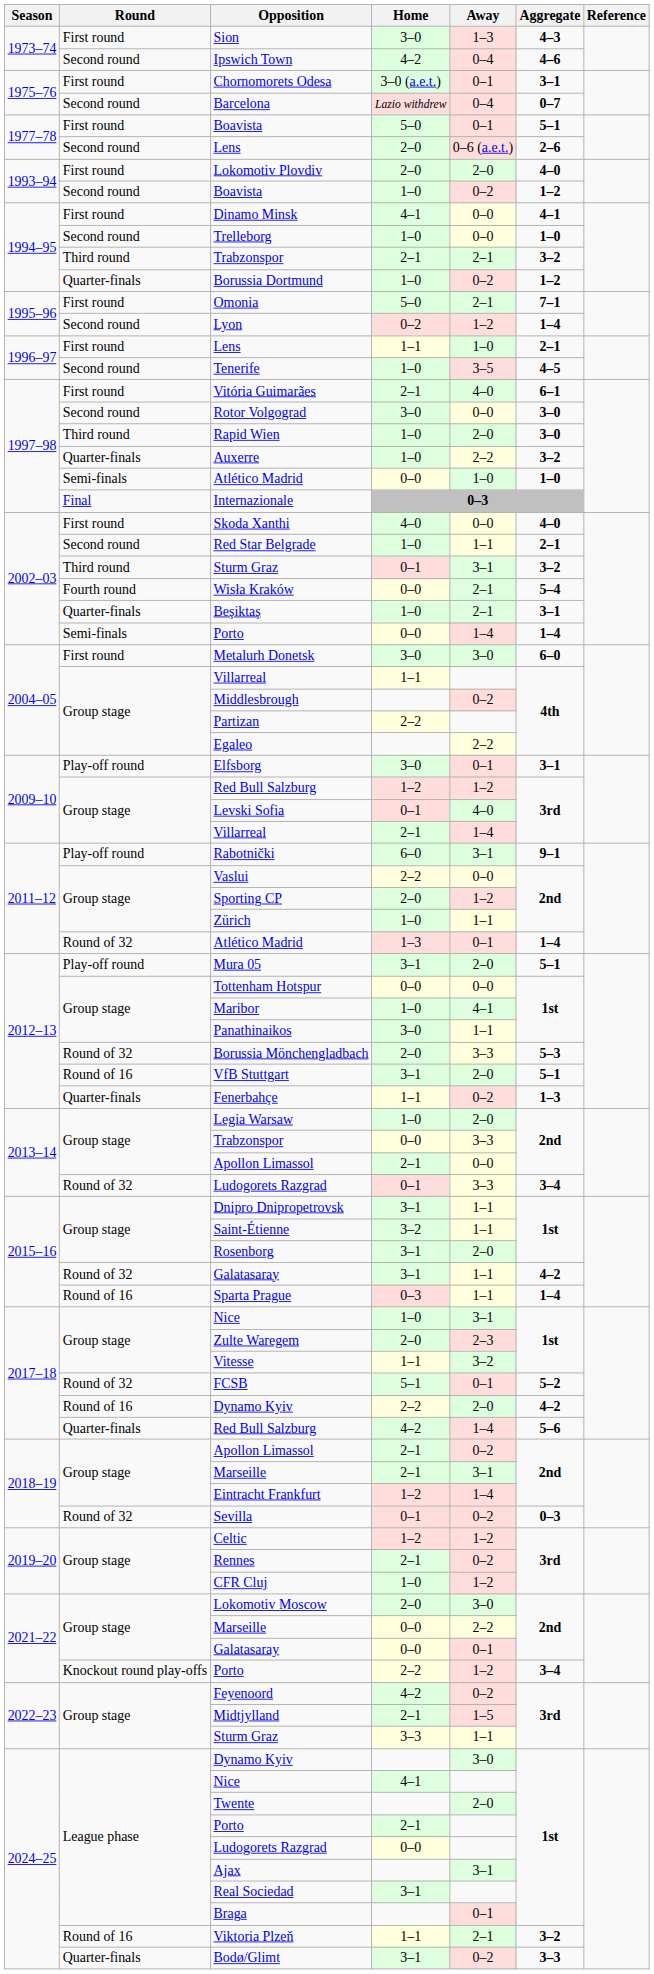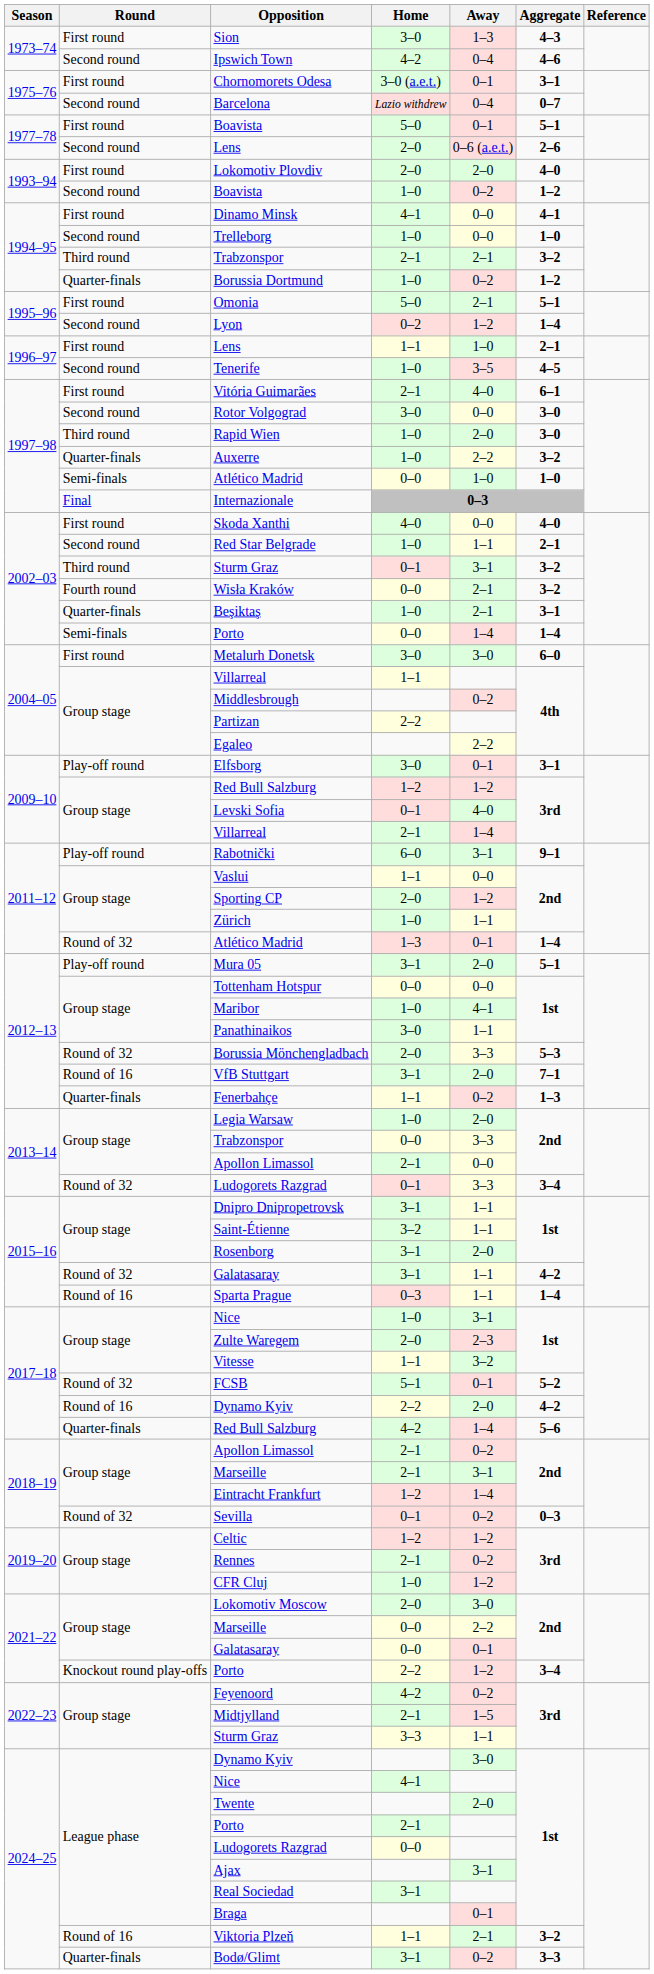(550, 302) 7–1 -> (550, 302) 5–1
(550, 589) 5–4 -> (550, 589) 3–2
(411, 876) 2–2 -> (411, 876) 1–1
(550, 1075) 5–1 -> (550, 1075) 7–1
